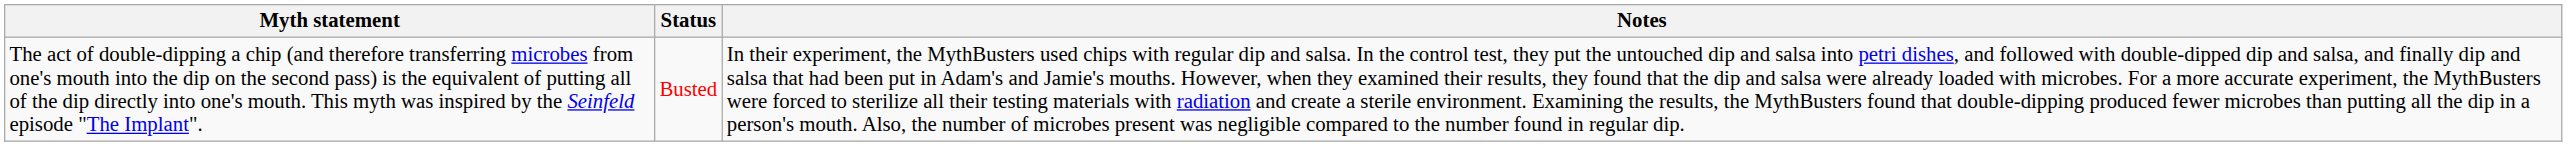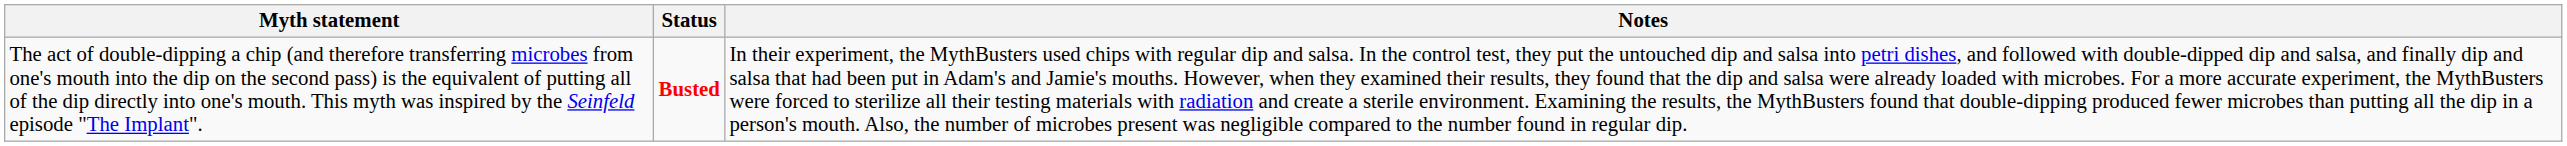(688, 89) normal -> (689, 89) bold
